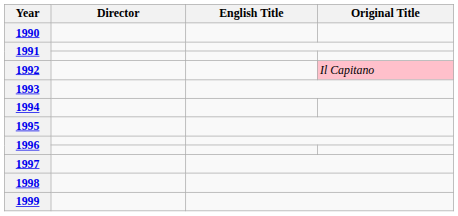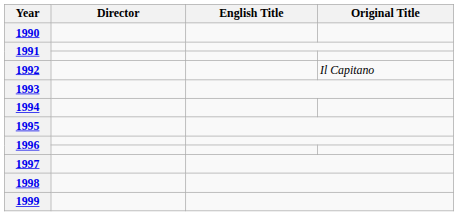(347, 70) pink background -> (347, 70) no background
